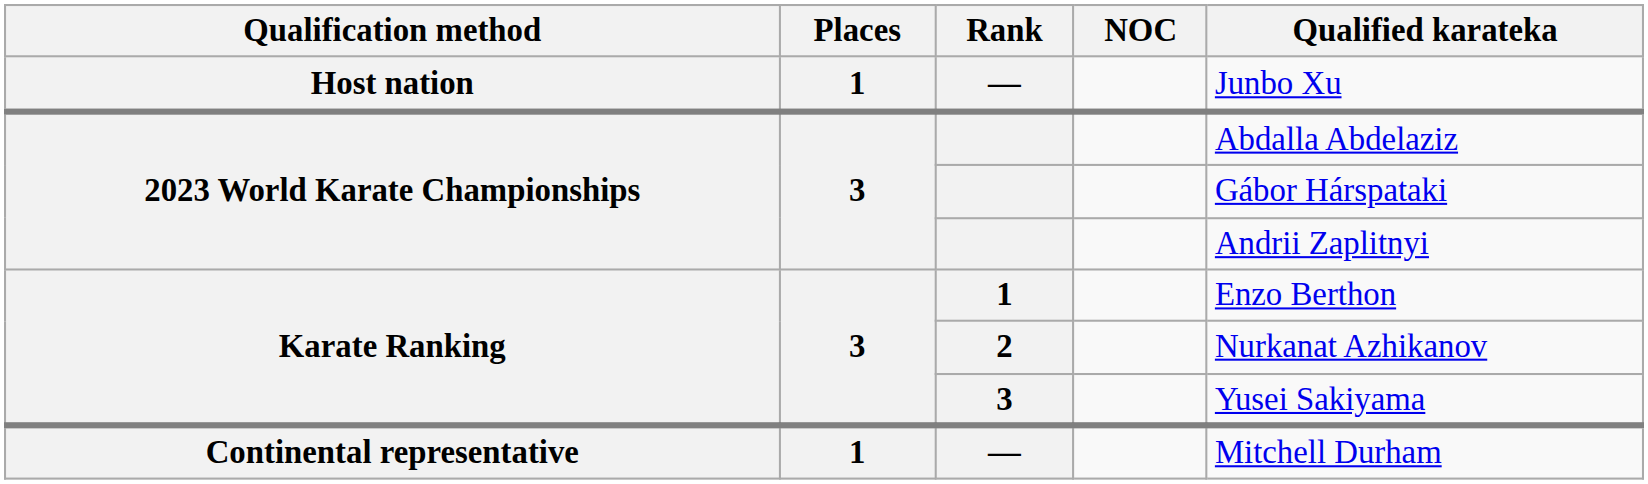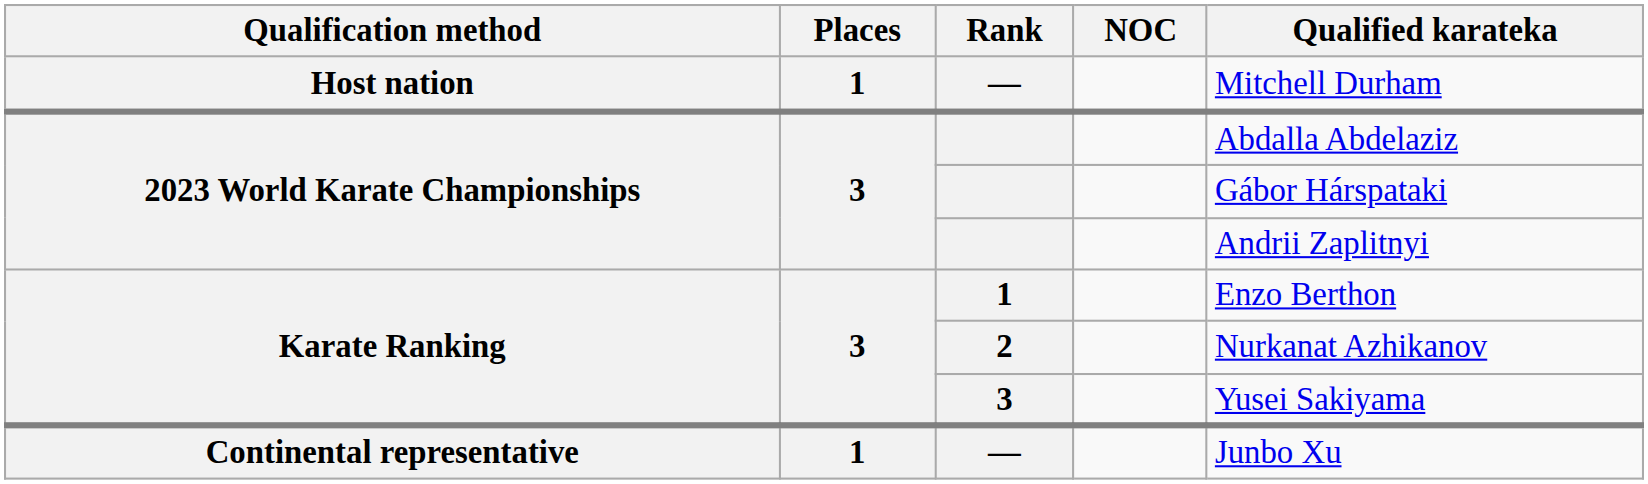(1278, 82) Junbo Xu -> (1328, 82) Mitchell Durham
(1328, 452) Mitchell Durham -> (1278, 452) Junbo Xu
